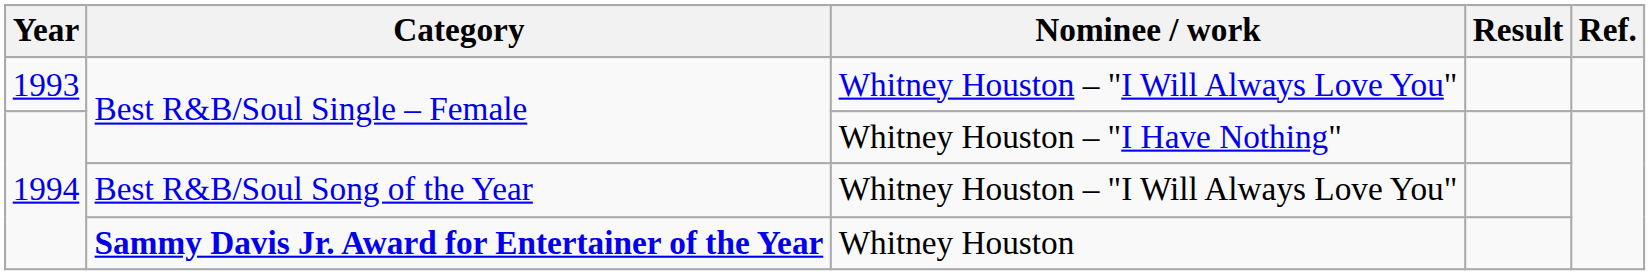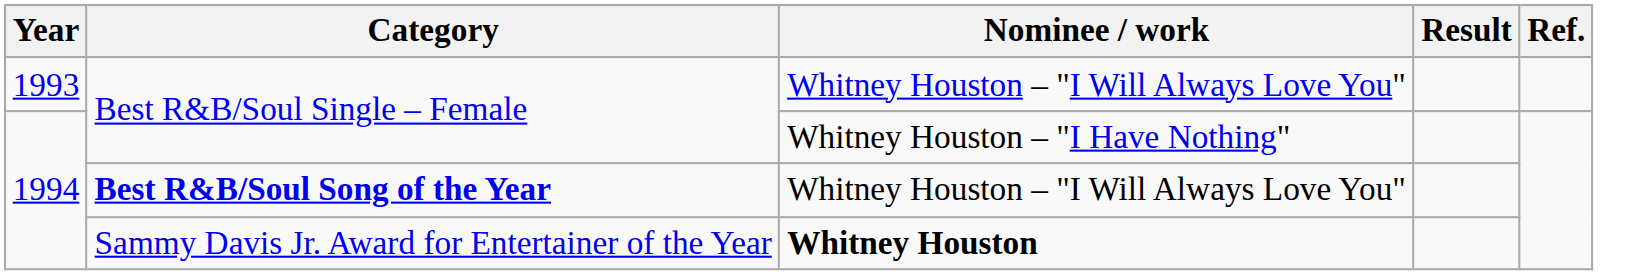(314, 189) normal -> (323, 189) bold
(459, 242) bold -> (433, 242) normal
(956, 242) normal -> (912, 242) bold
